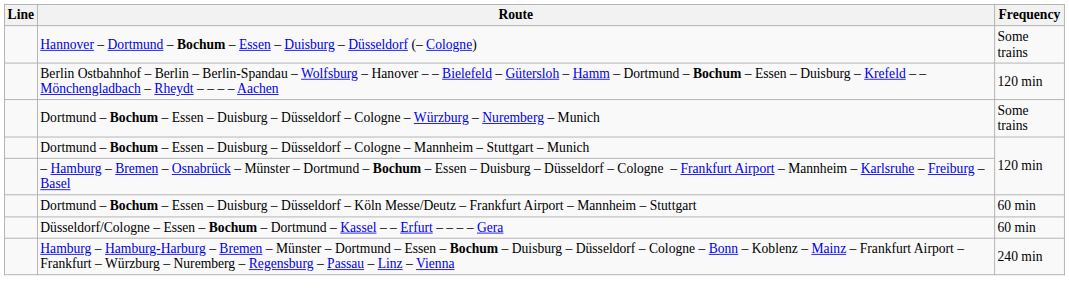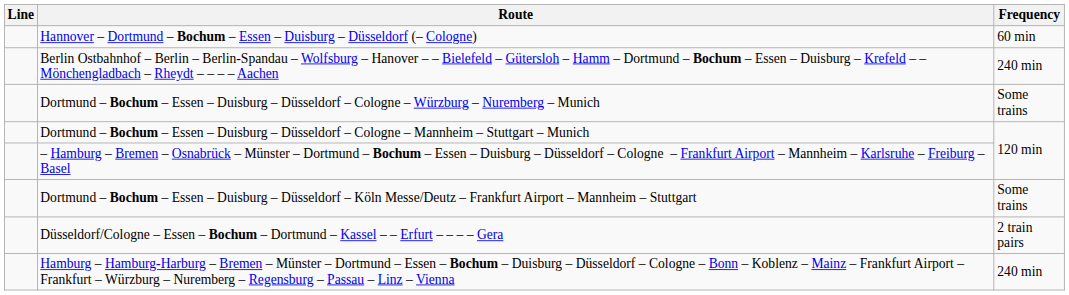(1013, 44) Some trains -> (1016, 36) 60 min
(1020, 81) 120 min -> (1020, 66) 240 min
(1017, 205) 60 min -> (1013, 198) Some trains
(1017, 227) 60 min -> (1015, 235) 2 train pairs
